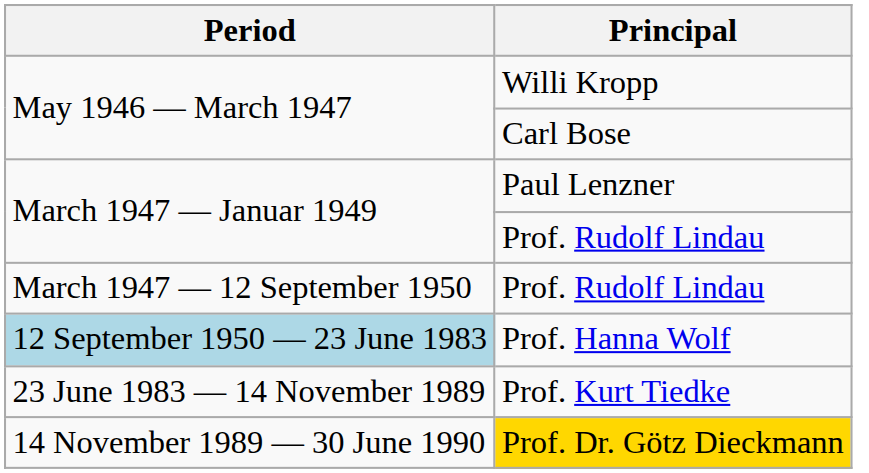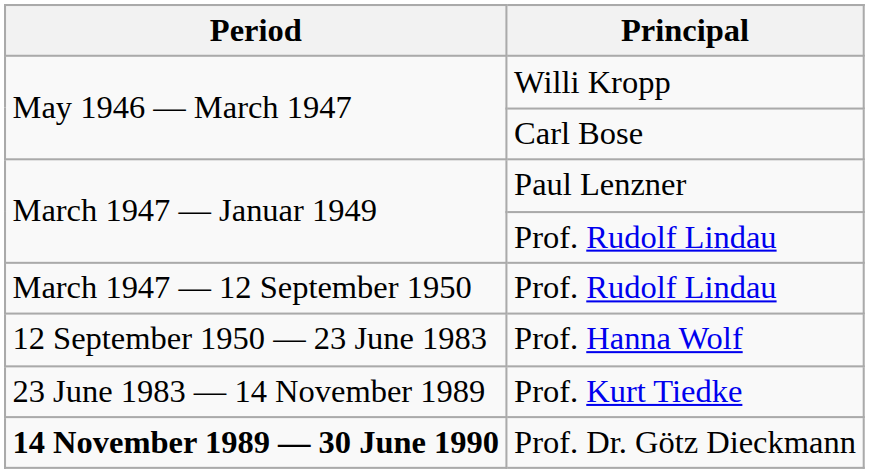(250, 339) lightblue background -> (250, 339) no background
(249, 442) normal -> (256, 442) bold
(673, 442) gold background -> (685, 442) no background
